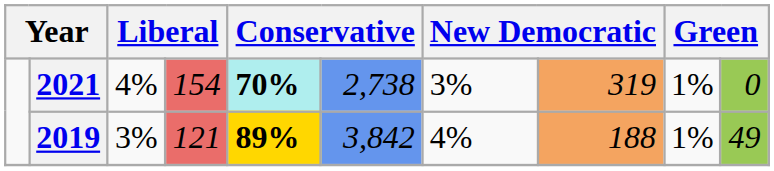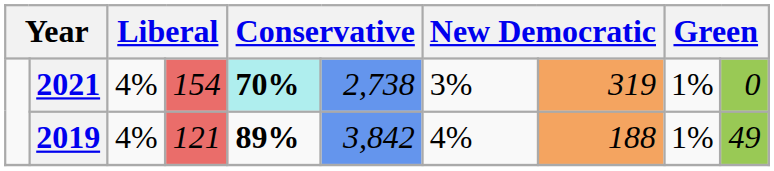(136, 137) 3% -> (136, 137) 4%
(268, 137) gold background -> (268, 137) no background
